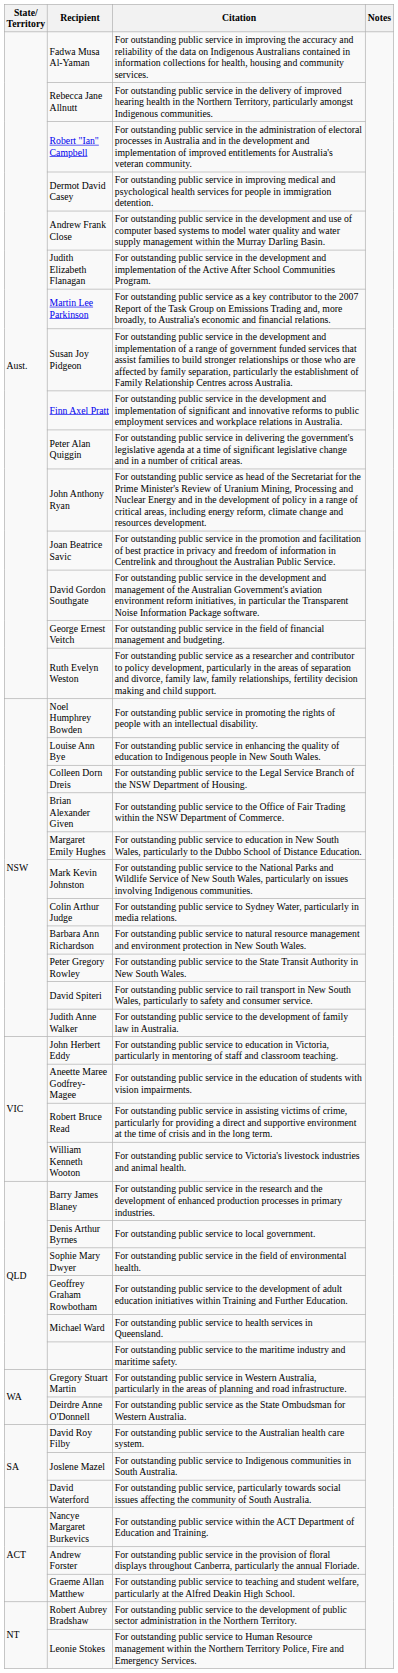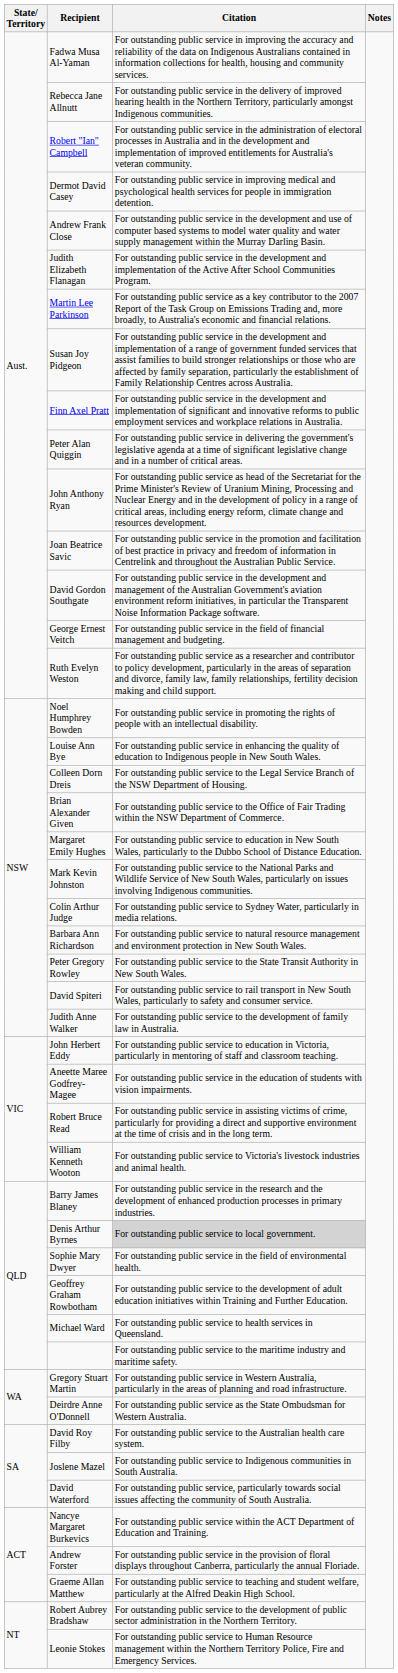(215, 1234) no background -> (215, 1234) lightgrey background
